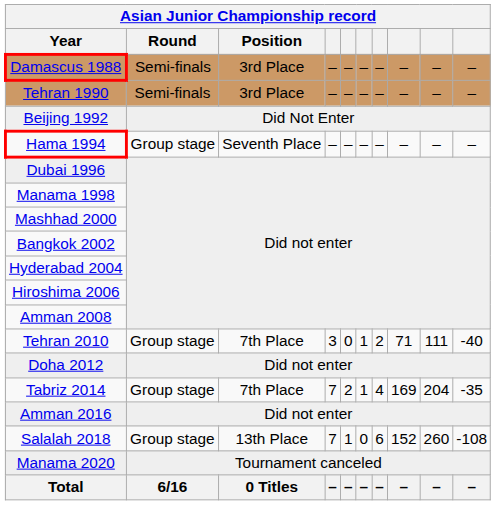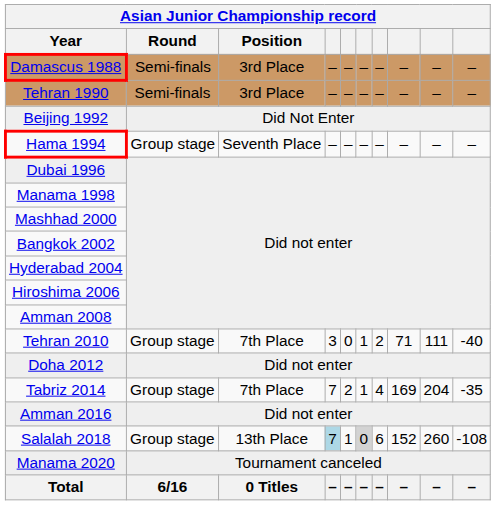(333, 438) no background -> (333, 438) lightblue background
(364, 438) no background -> (364, 438) lightgrey background
